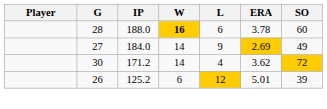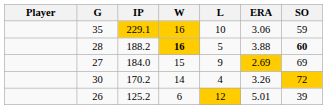+ row: (97, 29)
(138, 29) 188.0 -> (138, 46) 188.2
(220, 29) 6 -> (220, 46) 5
(261, 29) 3.78 -> (261, 46) 3.88
(302, 29) normal -> (302, 46) bold
(179, 46) 14 -> (179, 63) 15
(302, 46) 49 -> (302, 63) 69
(138, 63) 171.2 -> (138, 79) 170.2
(261, 63) 3.62 -> (261, 79) 3.26
